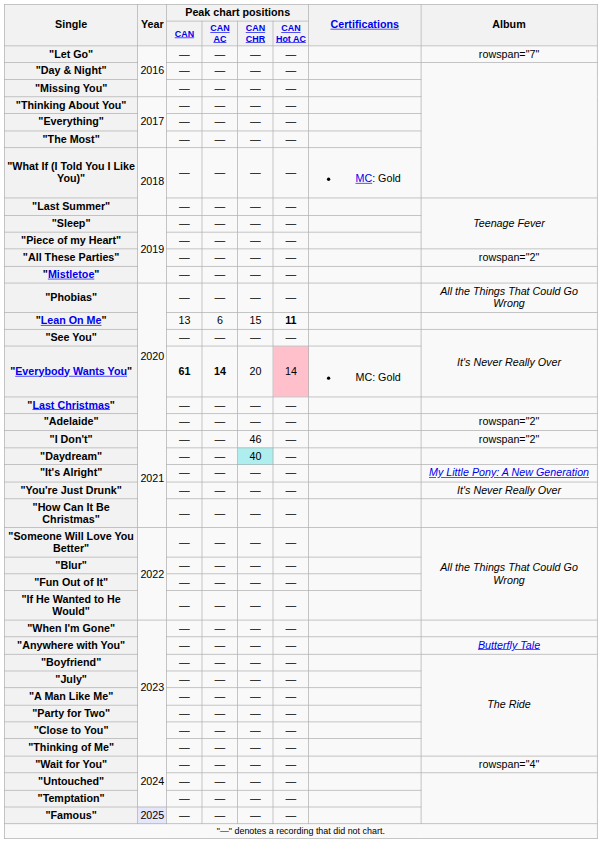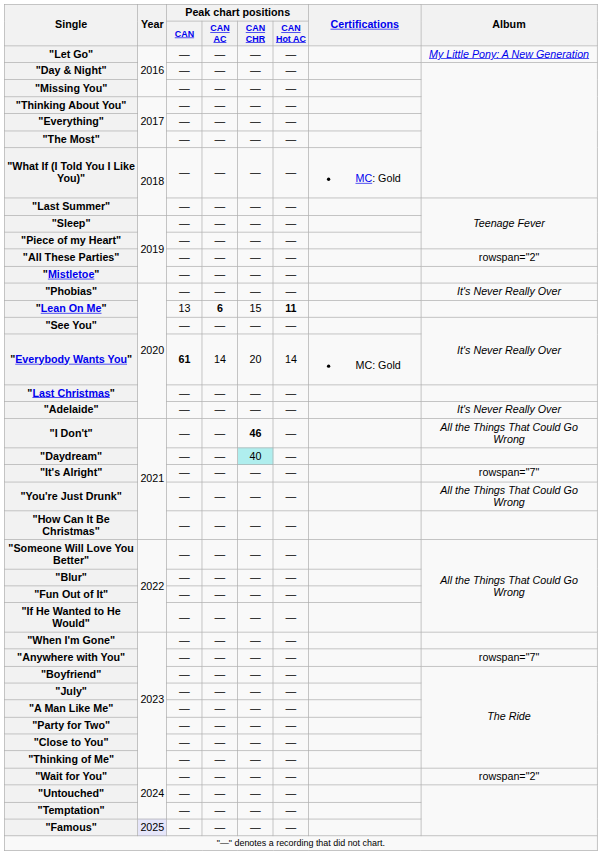(509, 54) rowspan="7" -> (509, 54) My Little Pony: A New Generation
(509, 297) All the Things That Could Go Wrong -> (509, 291) It's Never Really Over
(220, 320) normal -> (220, 308) bold
(220, 371) bold -> (220, 359) normal
(291, 371) pink background -> (291, 359) no background
(509, 422) rowspan="2" -> (509, 410) It's Never Really Over
(255, 439) normal -> (255, 433) bold
(509, 439) rowspan="2" -> (509, 433) All the Things That Could Go Wrong
(509, 473) My Little Pony: A New Generation -> (509, 473) rowspan="7"
(509, 490) It's Never Really Over -> (509, 496) All the Things That Could Go Wrong
(509, 645) Butterfly Tale -> (509, 657) rowspan="7"
(509, 764) rowspan="4" -> (509, 776) rowspan="2"
